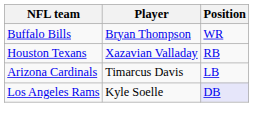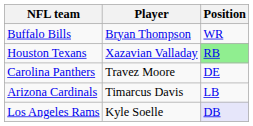(212, 53) no background -> (212, 53) lightgreen background
+ row: (51, 72)
